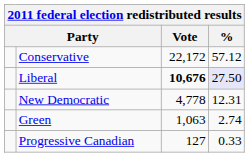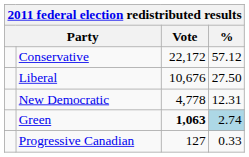(187, 78) bold -> (187, 78) normal
(227, 78) lavender background -> (227, 78) no background
(191, 120) normal -> (191, 120) bold
(230, 120) no background -> (230, 120) lightblue background
